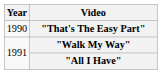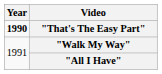(17, 28) normal -> (17, 28) bold
